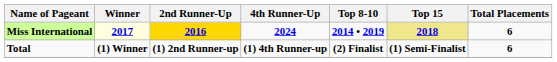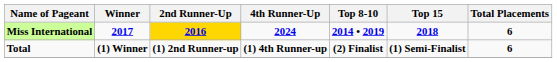(122, 31) lightyellow background -> (122, 31) no background
(427, 31) khaki background -> (427, 31) no background
